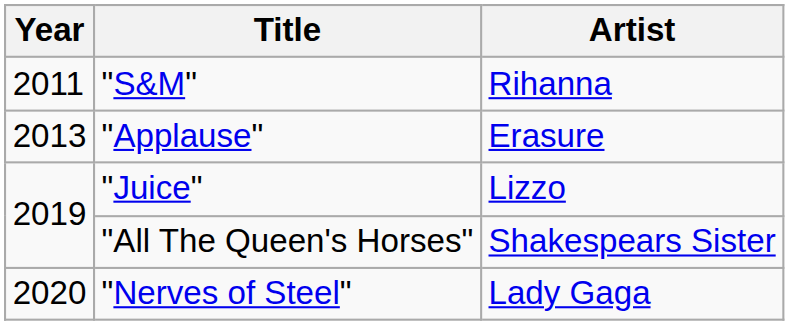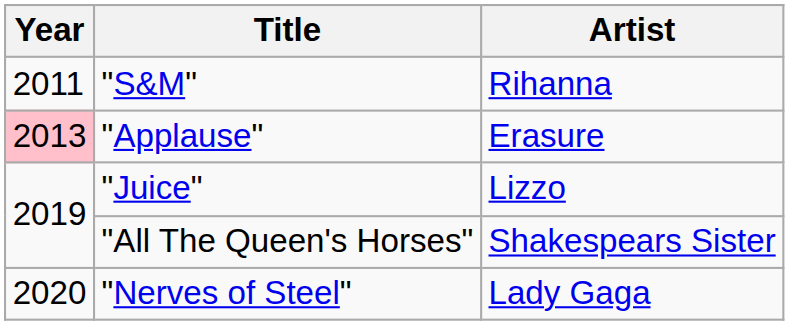(50, 135) no background -> (50, 135) pink background
